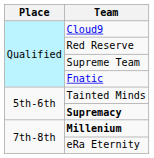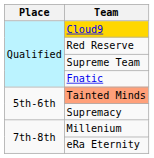(85, 29) no background -> (85, 29) gold background
(106, 95) no background -> (106, 95) lightsalmon background
(94, 112) bold -> (94, 112) normal
(94, 128) bold -> (94, 128) normal
